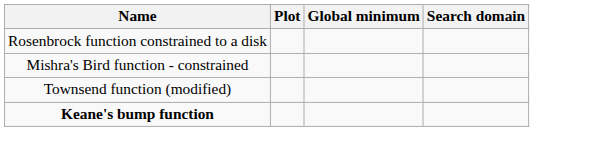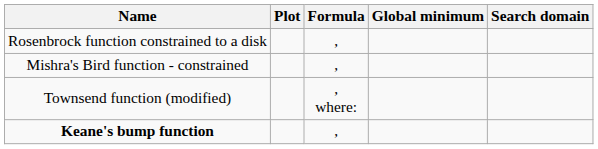+ column: (336, 16)
